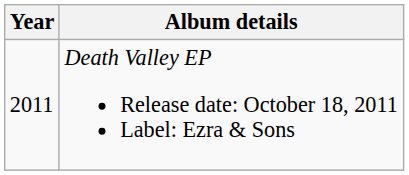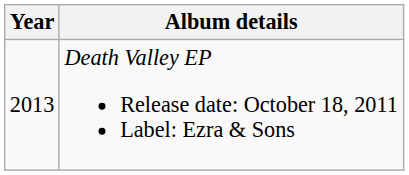(32, 104) 2011 -> (32, 104) 2013
